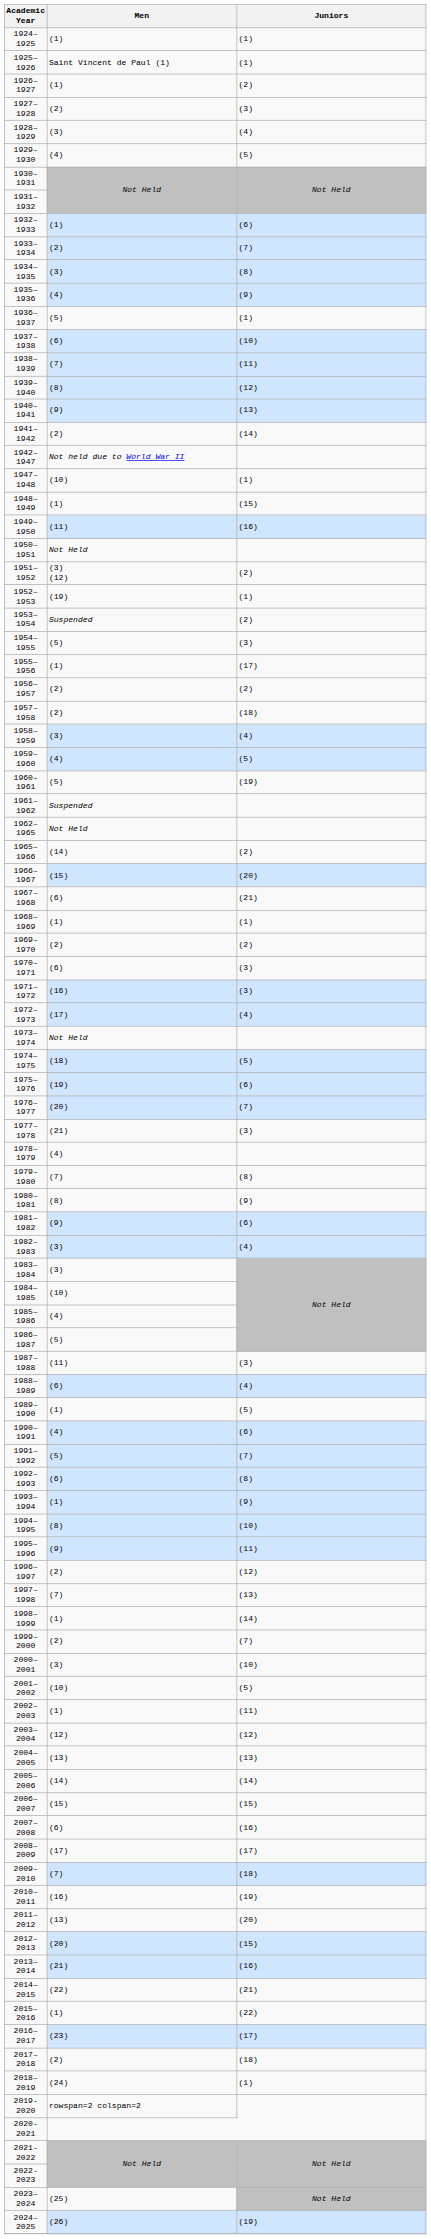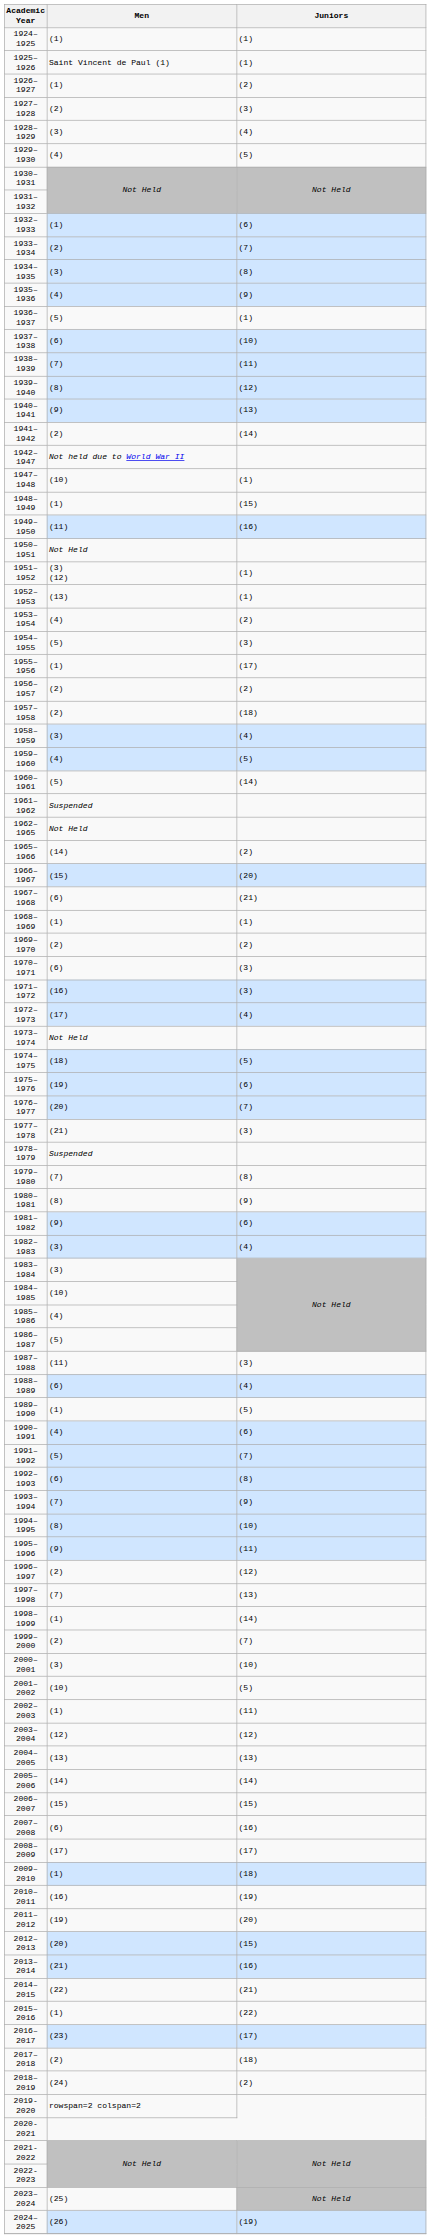(246, 573) (2) -> (246, 573) (1)
(59, 596) (19) -> (59, 596) (13)
(71, 619) Suspended -> (56, 619) (4)
(248, 782) (19) -> (248, 782) (14)
(56, 1154) (4) -> (71, 1154) Suspended
(56, 1502) (1) -> (56, 1502) (7)
(56, 1873) (7) -> (56, 1873) (1)
(59, 1920) (13) -> (59, 1920) (19)
(246, 2082) (1) -> (246, 2082) (2)
